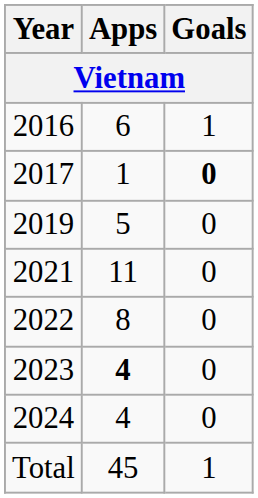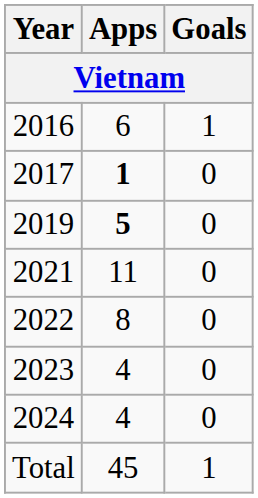(123, 175) normal -> (123, 175) bold
(209, 175) bold -> (209, 175) normal
(123, 223) normal -> (123, 223) bold
(123, 369) bold -> (123, 369) normal
